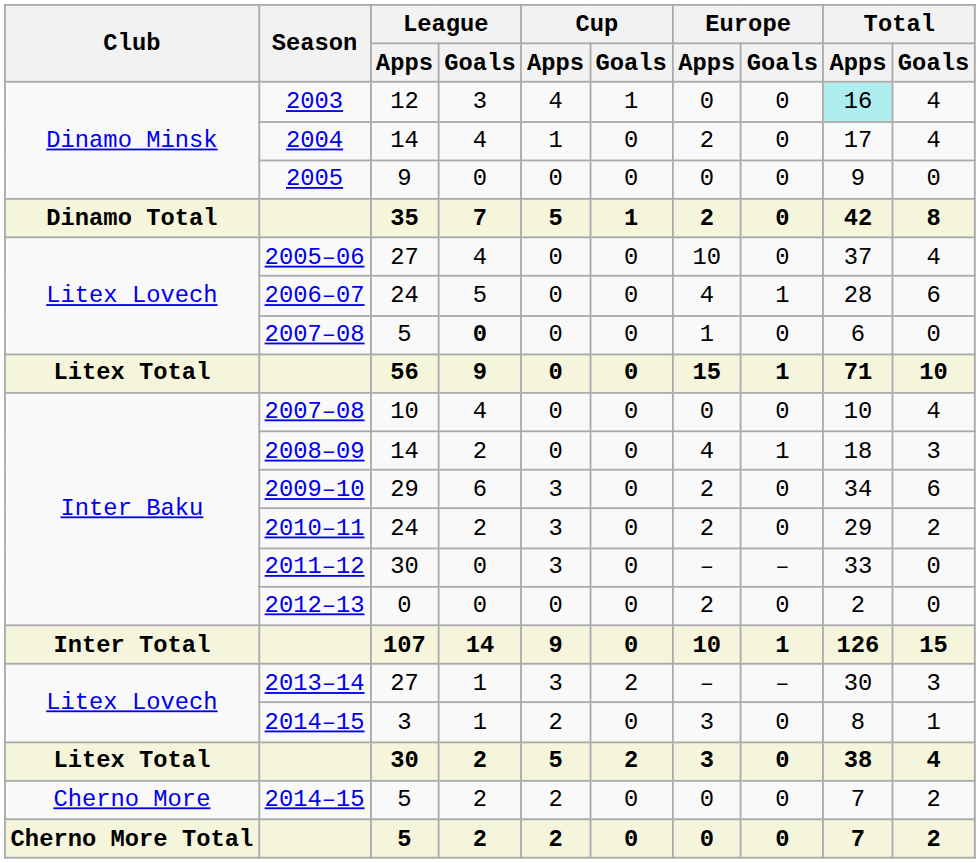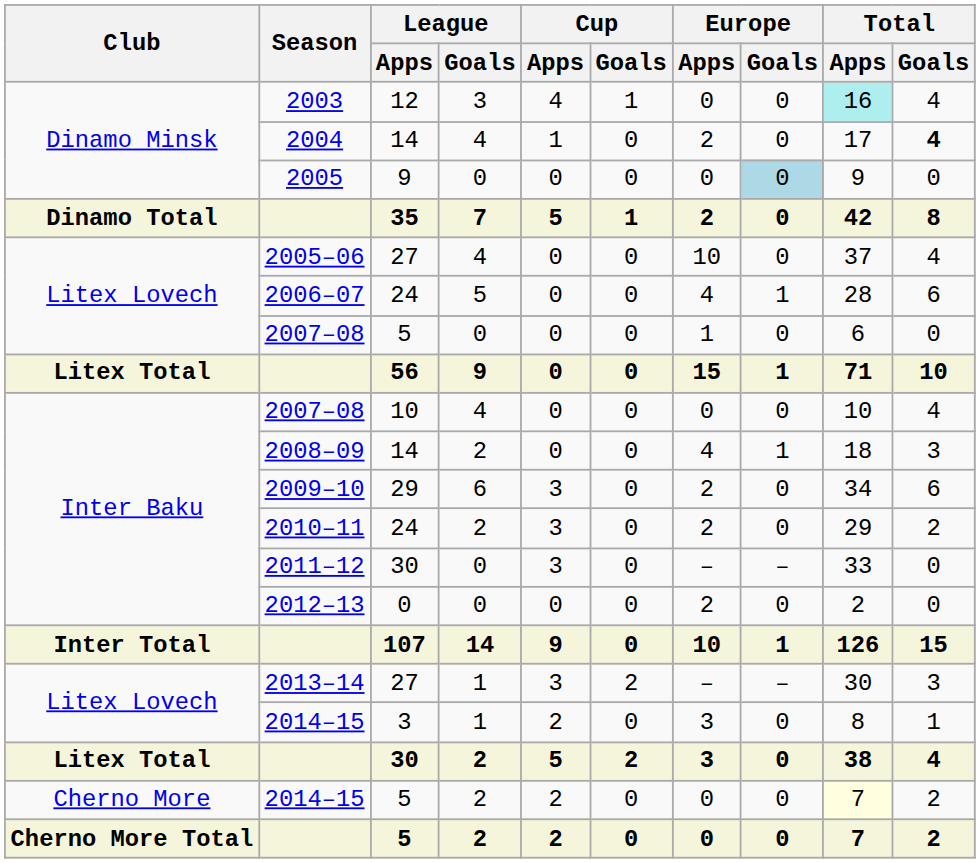(934, 141) normal -> (934, 141) bold
(782, 179) no background -> (782, 179) lightblue background
(480, 334) bold -> (480, 334) normal
(858, 800) no background -> (858, 800) lightyellow background
